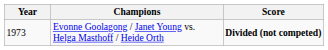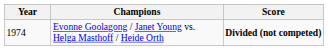(16, 32) 1973 -> (16, 32) 1974
